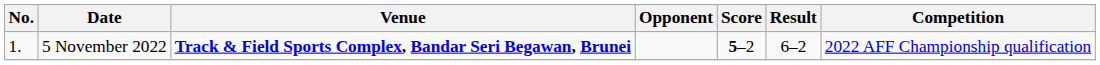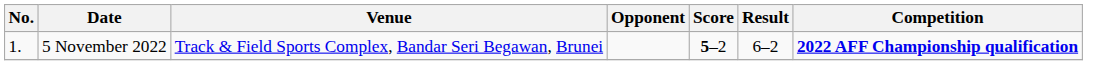(403, 45) bold -> (389, 45) normal
(958, 45) normal -> (938, 45) bold
